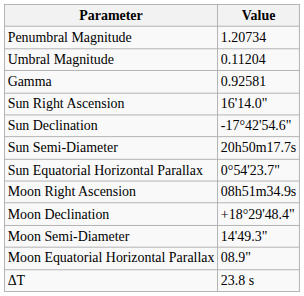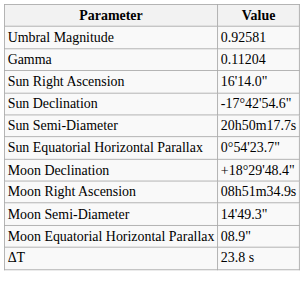- row: (70, 37)
(243, 59) 0.11204 -> (243, 37) 0.92581
(243, 81) 0.92581 -> (243, 59) 0.11204
rows swapped: (72, 192) <-> (58, 214)
